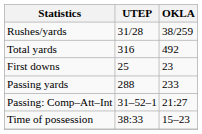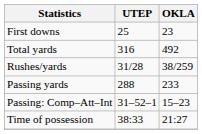rows swapped: (33, 66) <-> (37, 31)
(175, 102) 21:27 -> (176, 102) 15–23
(176, 120) 15–23 -> (175, 120) 21:27
